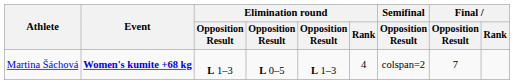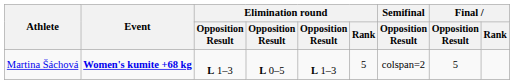(364, 65) 4 -> (364, 65) 5
(455, 65) 7 -> (455, 65) 5
